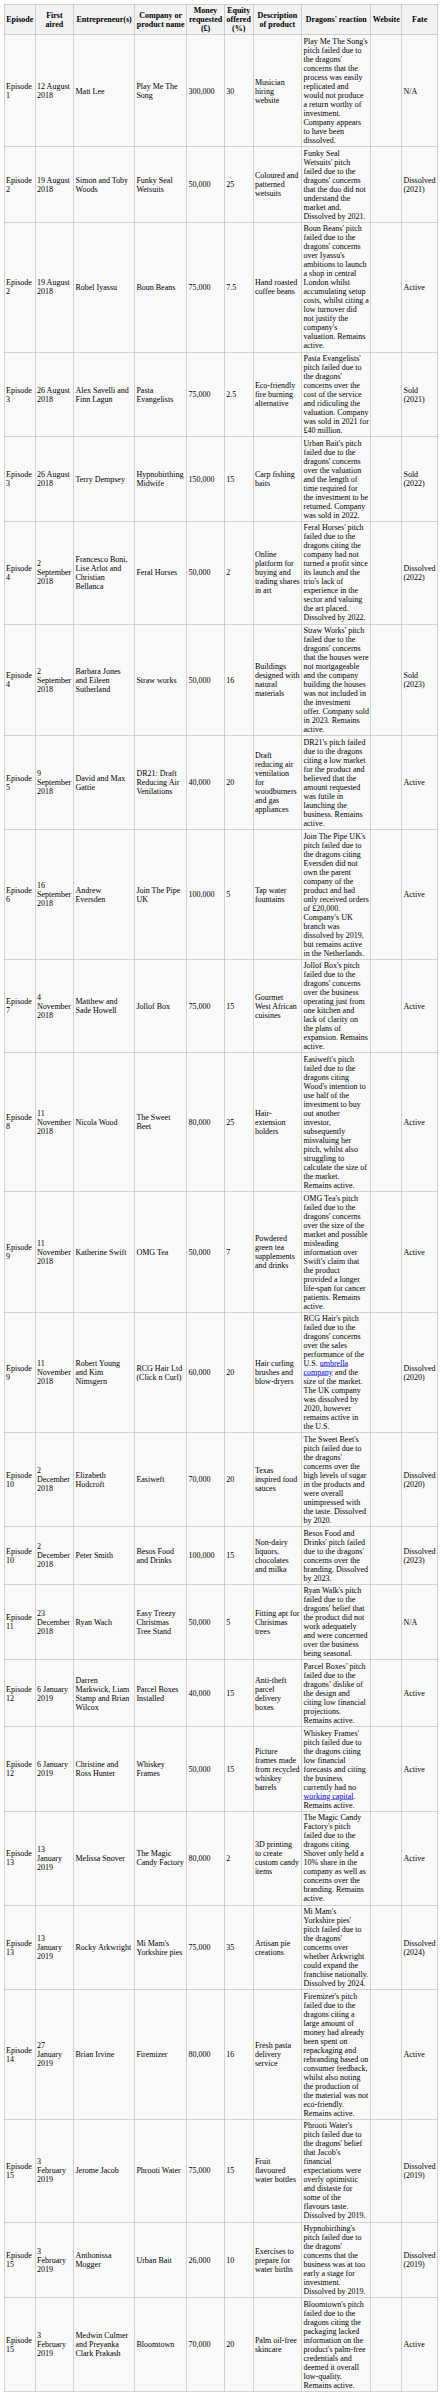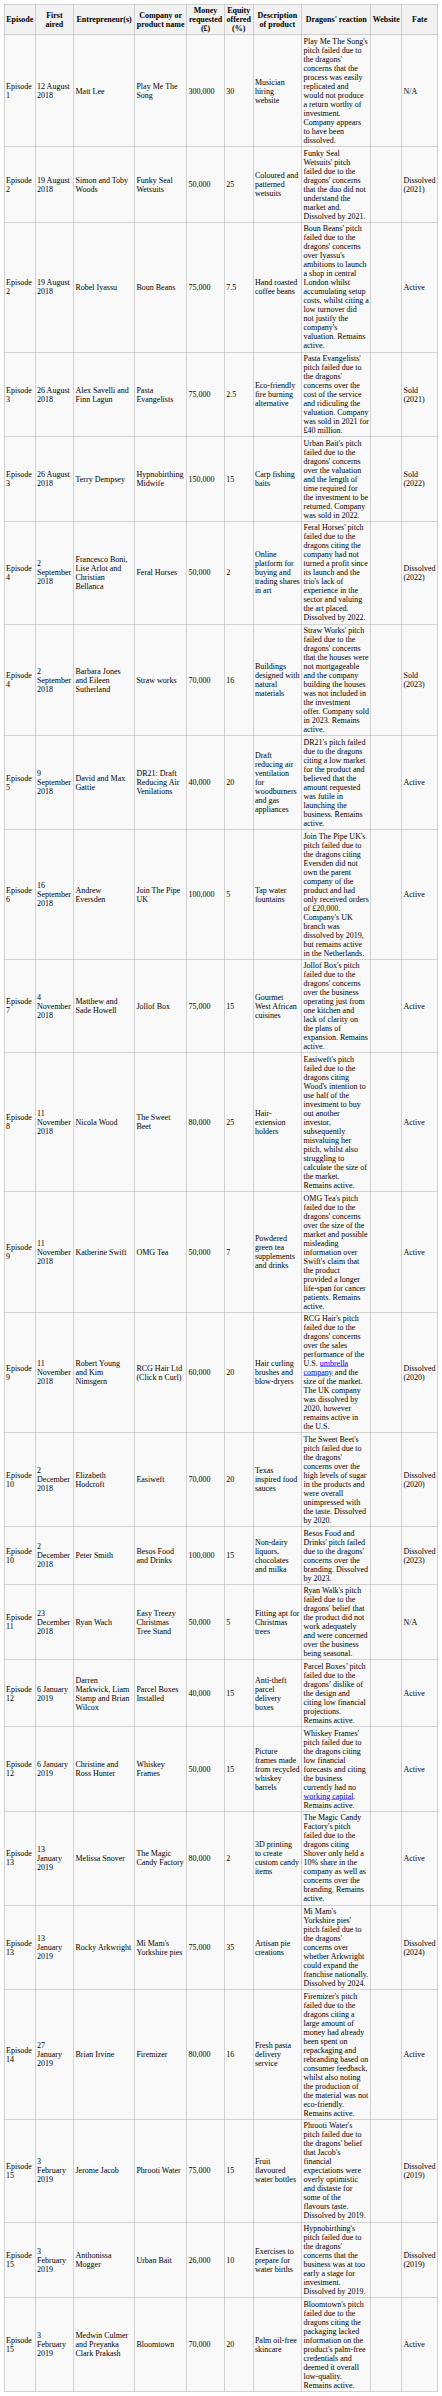(200, 680) 50,000 -> (200, 680) 70,000
